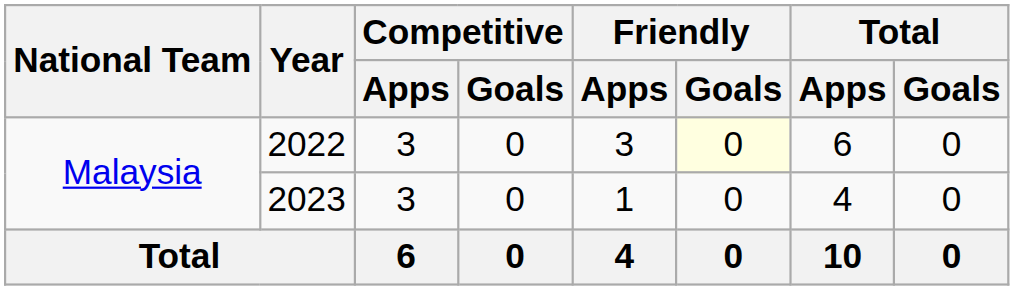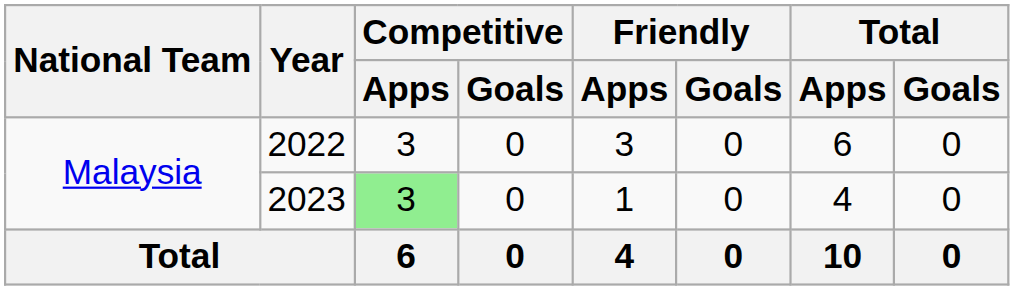(733, 144) lightyellow background -> (733, 144) no background
(406, 199) no background -> (406, 199) lightgreen background
